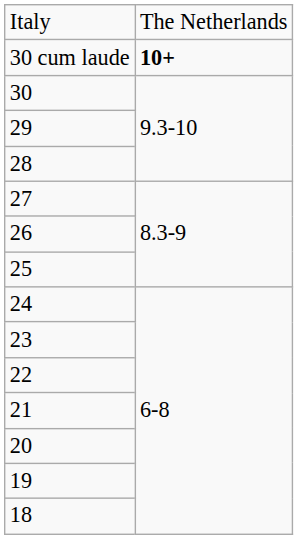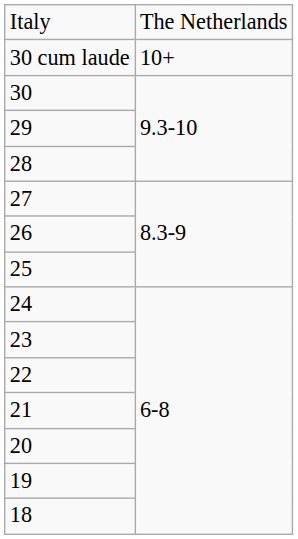(157, 57) bold -> (157, 57) normal
